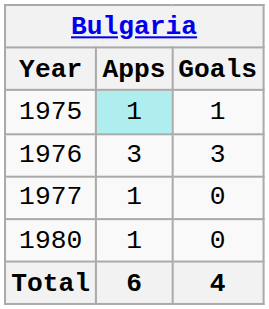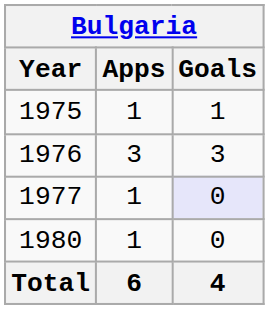(134, 112) paleturquoise background -> (134, 112) no background
(218, 198) no background -> (218, 198) lavender background
